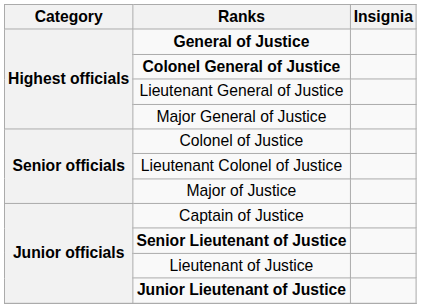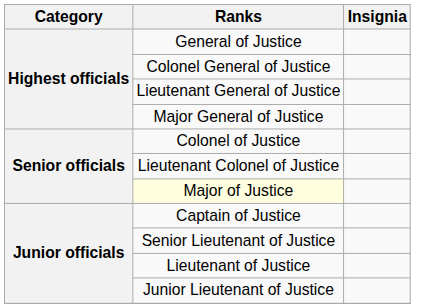(241, 41) bold -> (238, 41) normal
(241, 66) bold -> (238, 66) normal
(241, 191) no background -> (238, 191) lightyellow background
(241, 240) bold -> (238, 240) normal
(241, 290) bold -> (238, 290) normal
